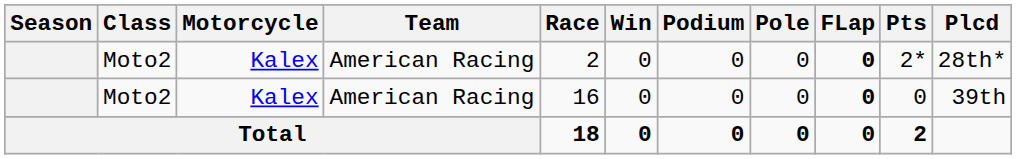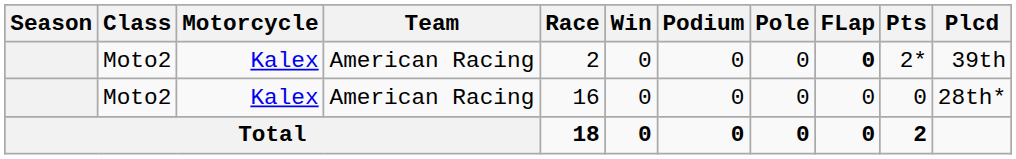(972, 60) 28th* -> (979, 60) 39th
(868, 98) bold -> (868, 98) normal
(979, 98) 39th -> (972, 98) 28th*
